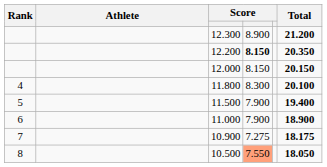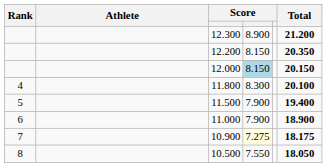(257, 51) bold -> (257, 51) normal
(257, 68) no background -> (257, 68) lightblue background
(257, 136) no background -> (257, 136) lightyellow background
(257, 153) lightsalmon background -> (257, 153) no background
